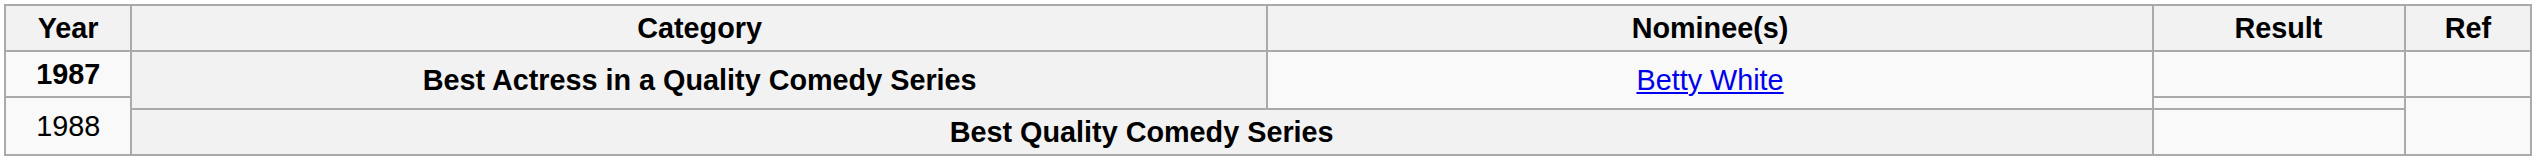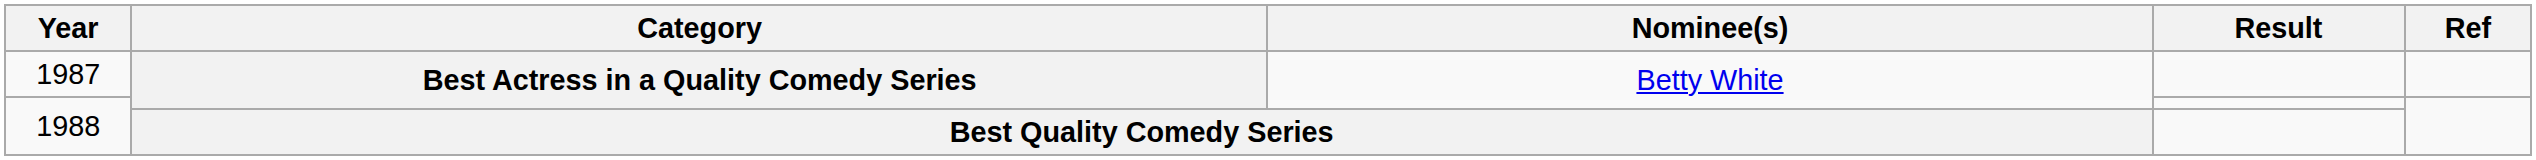(68, 74) bold -> (68, 74) normal
